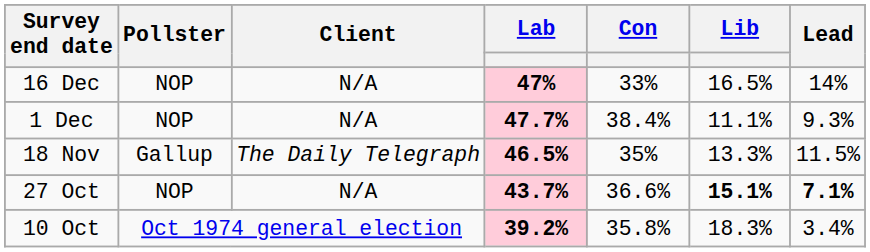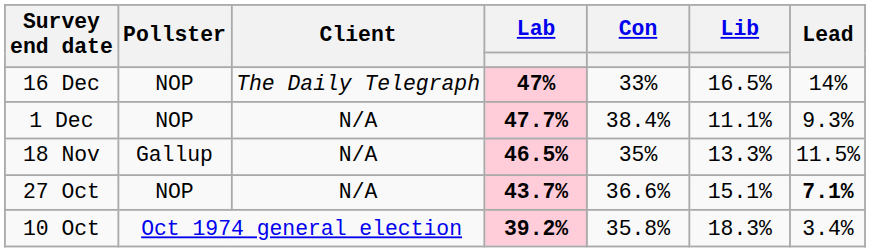(358, 84) N/A -> (358, 84) The Daily Telegraph
(358, 156) The Daily Telegraph -> (358, 156) N/A
(740, 192) bold -> (740, 192) normal
